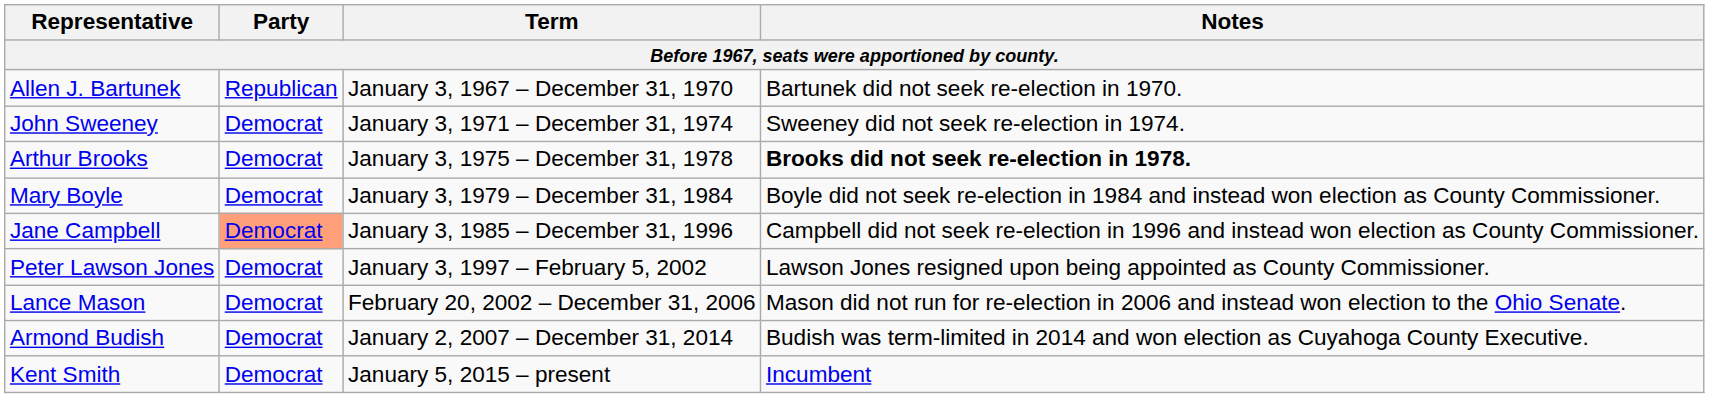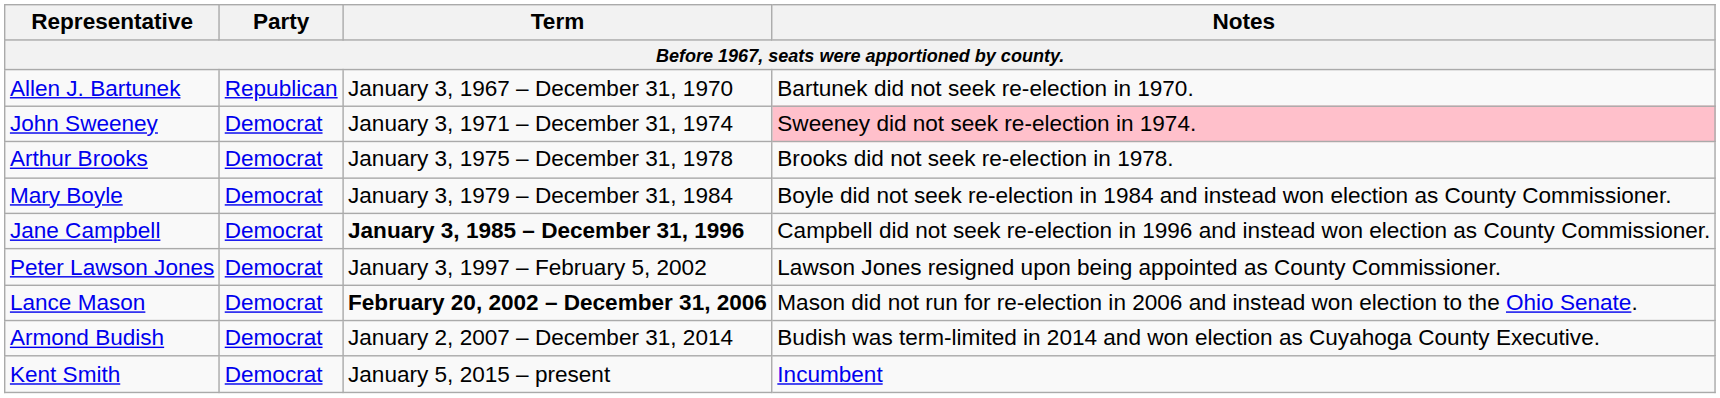(975, 123) no background -> (987, 123) pink background
(979, 159) bold -> (975, 159) normal
(274, 231) lightsalmon background -> (274, 231) no background
(541, 231) normal -> (546, 231) bold
(552, 302) normal -> (557, 302) bold
